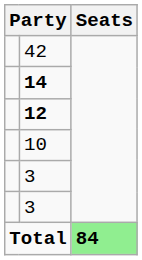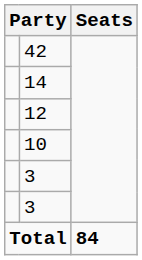(35, 83) bold -> (35, 83) normal
(35, 114) bold -> (35, 114) normal
(87, 238) lightgreen background -> (87, 238) no background
